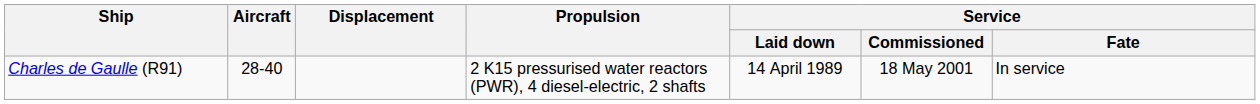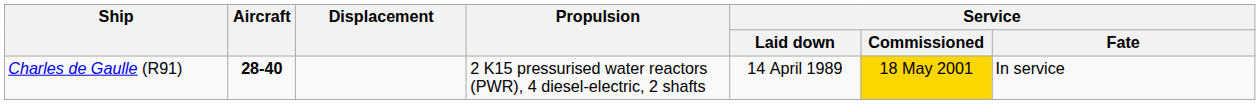(262, 68) normal -> (262, 68) bold
(926, 68) no background -> (926, 68) gold background
